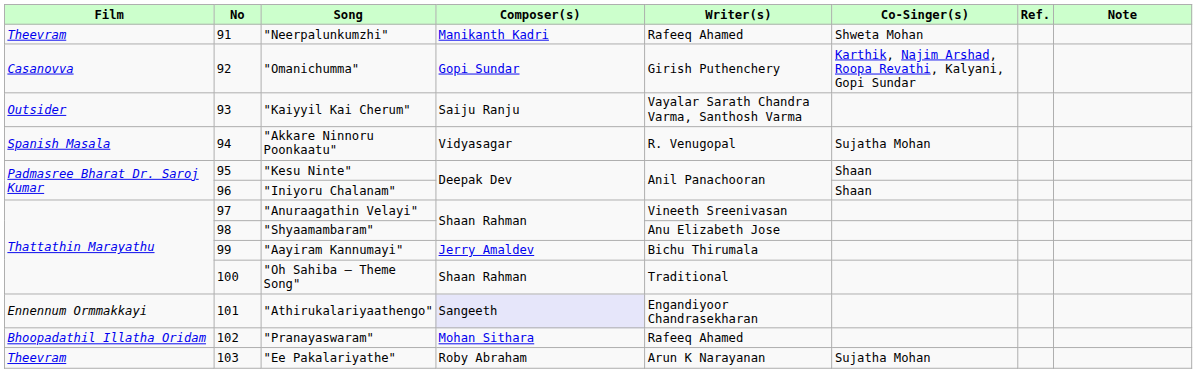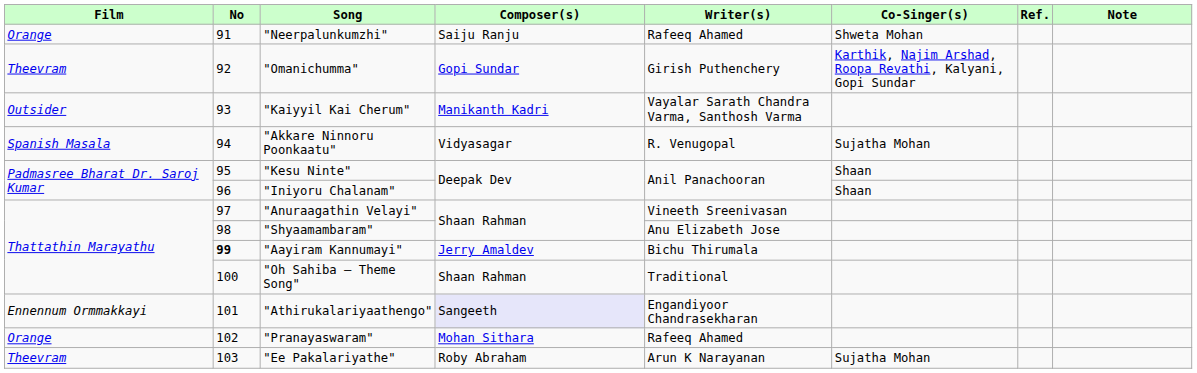(37, 34) Theevram -> (29, 34) Orange
(494, 34) Manikanth Kadri -> (479, 34) Saiju Ranju
(40, 68) Casanovva -> (37, 68) Theevram
(479, 109) Saiju Ranju -> (493, 109) Manikanth Kadri
(224, 250) normal -> (224, 250) bold
(107, 338) Bhoopadathil Illatha Oridam -> (29, 338) Orange
